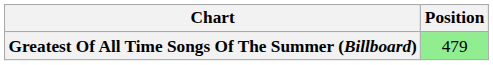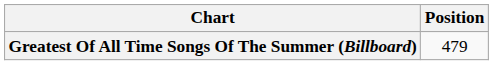(455, 45) lightgreen background -> (455, 45) no background
